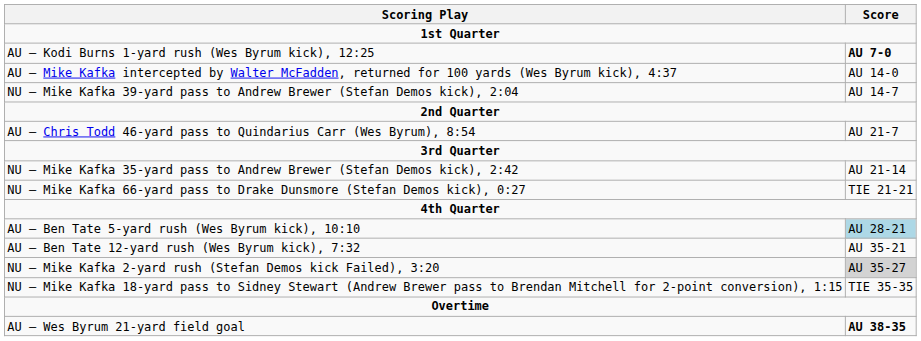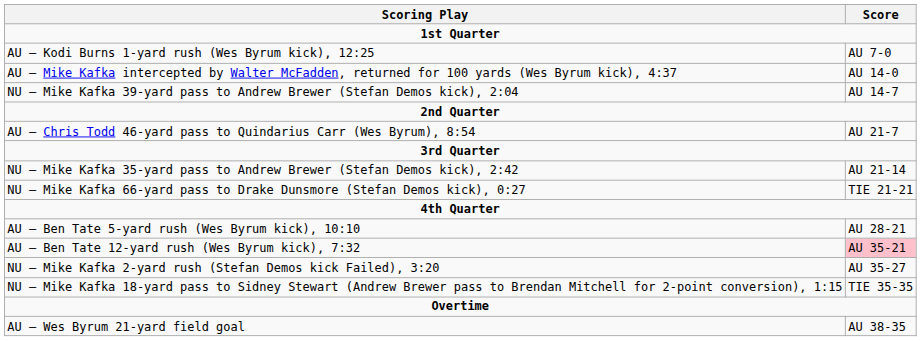(870, 53) bold -> (870, 53) normal
(877, 229) lightblue background -> (877, 229) no background
(877, 248) no background -> (877, 248) pink background
(877, 268) lightgrey background -> (877, 268) no background
(877, 326) bold -> (877, 326) normal
